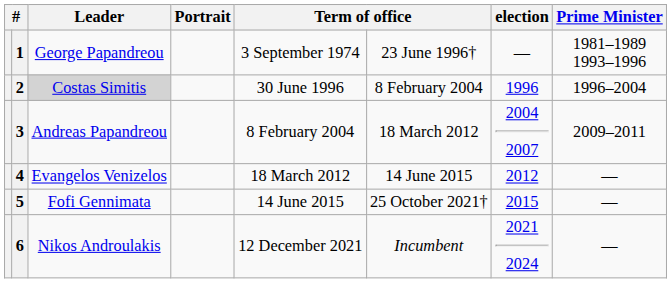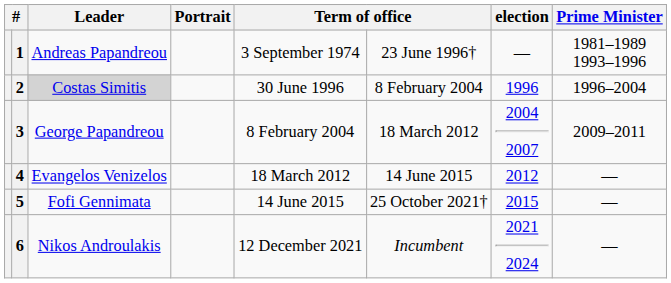(99, 52) George Papandreou -> (99, 52) Andreas Papandreou
(99, 131) Andreas Papandreou -> (99, 131) George Papandreou
